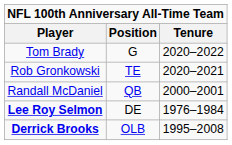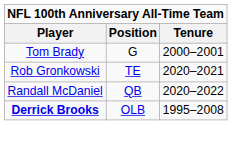(193, 52) 2020–2022 -> (193, 52) 2000–2001
(193, 91) 2000–2001 -> (193, 91) 2020–2022
- row: (55, 110)
